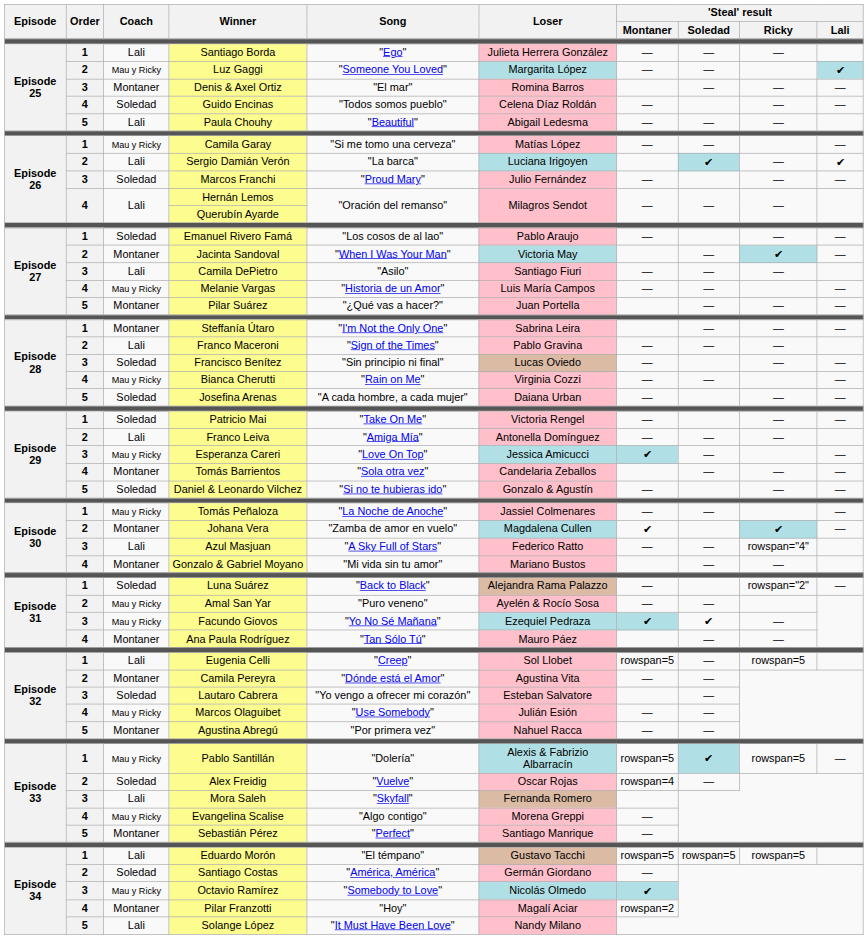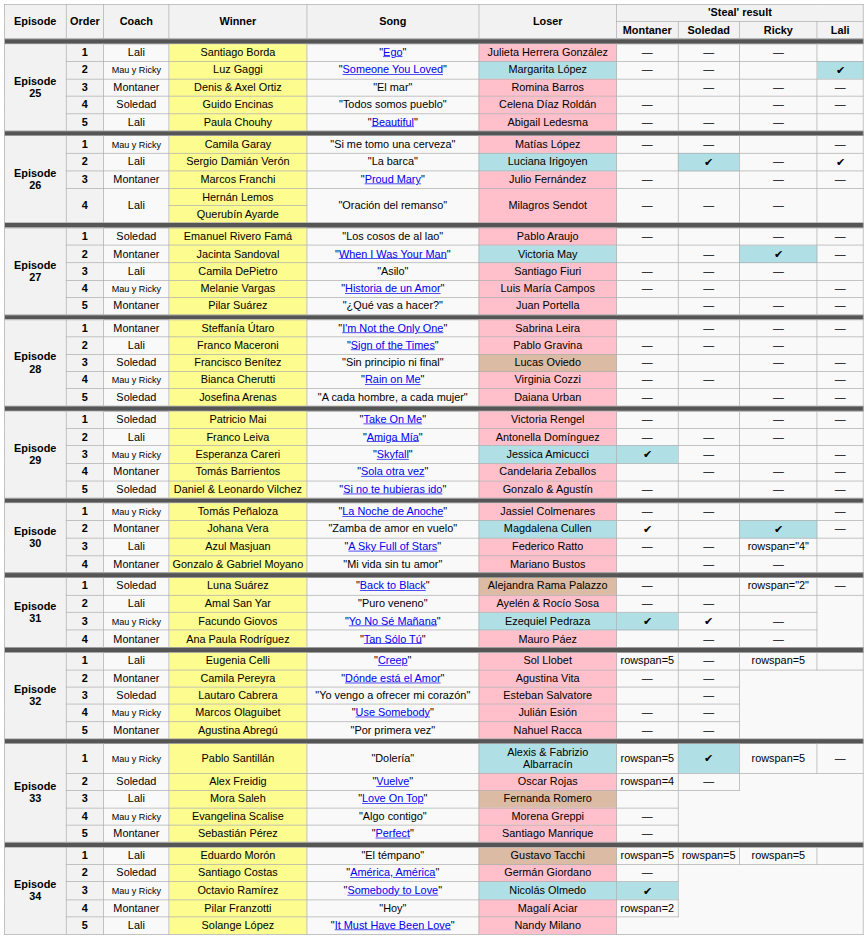(136, 179) Soledad -> (136, 179) Montaner
(393, 454) "Love On Top" -> (393, 454) "Skyfall"
(136, 604) Mau y Ricky -> (136, 603) Lali
(393, 799) "Skyfall" -> (393, 799) "Love On Top"
